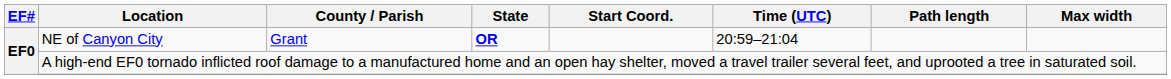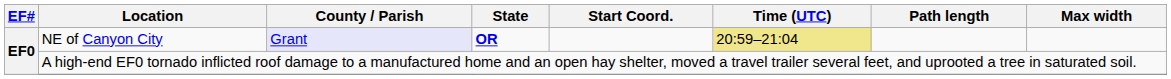(289, 39) no background -> (289, 39) lavender background
(757, 39) no background -> (757, 39) khaki background
